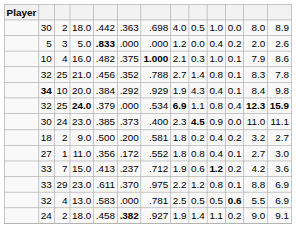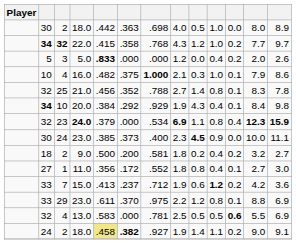+ row: (46, 44)
(62, 106) 25 -> (62, 122) 23
(256, 122) 11.0 -> (256, 137) 10.0
(105, 216) no background -> (105, 231) khaki background
